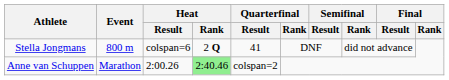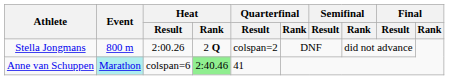(168, 48) colspan=6 -> (168, 48) 2:00.26
(255, 48) 41 -> (255, 48) colspan=2
(120, 66) no background -> (120, 66) paleturquoise background
(162, 66) 2:00.26 -> (168, 66) colspan=6
(255, 66) colspan=2 -> (239, 66) 41
